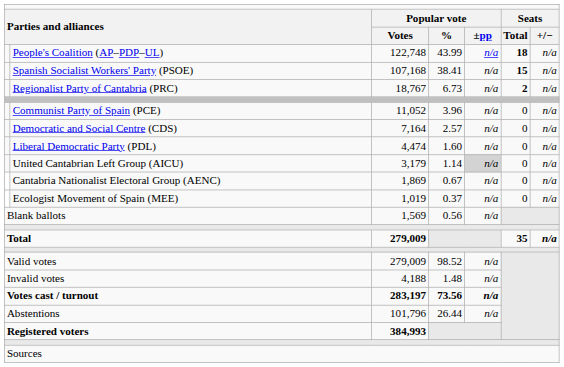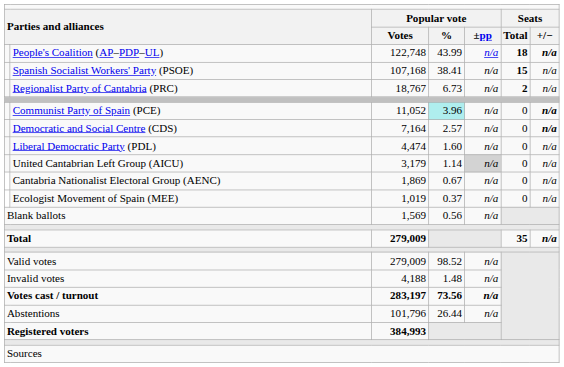(550, 53) normal -> (549, 53) bold
(452, 110) no background -> (452, 110) paleturquoise background
(550, 110) normal -> (549, 110) bold
(550, 128) normal -> (549, 128) bold
